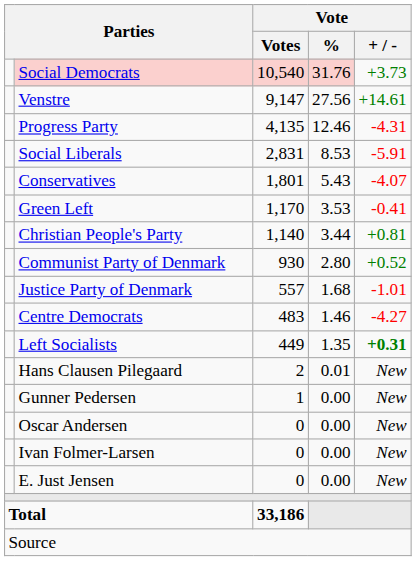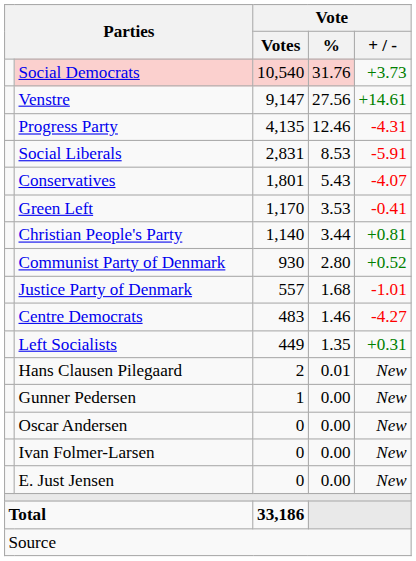(387, 343) bold -> (387, 343) normal
